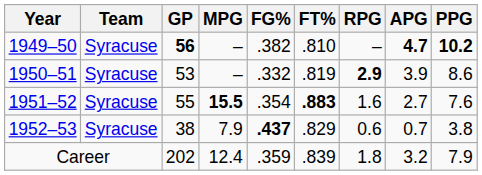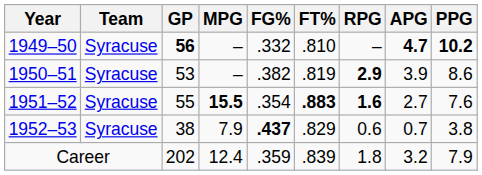(274, 46) .382 -> (274, 46) .332
(274, 74) .332 -> (274, 74) .382
(370, 102) normal -> (370, 102) bold
